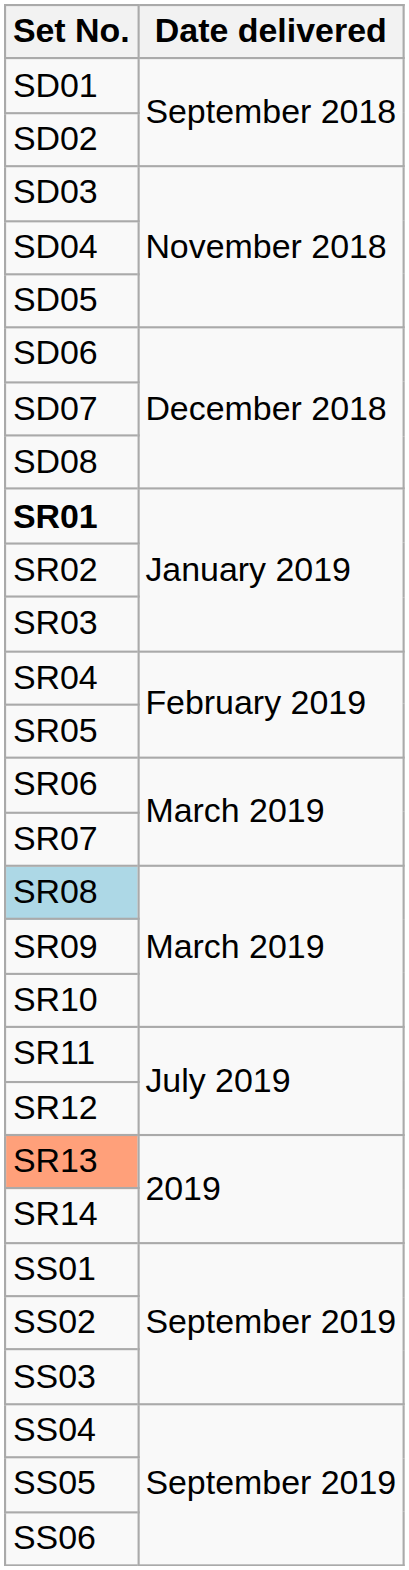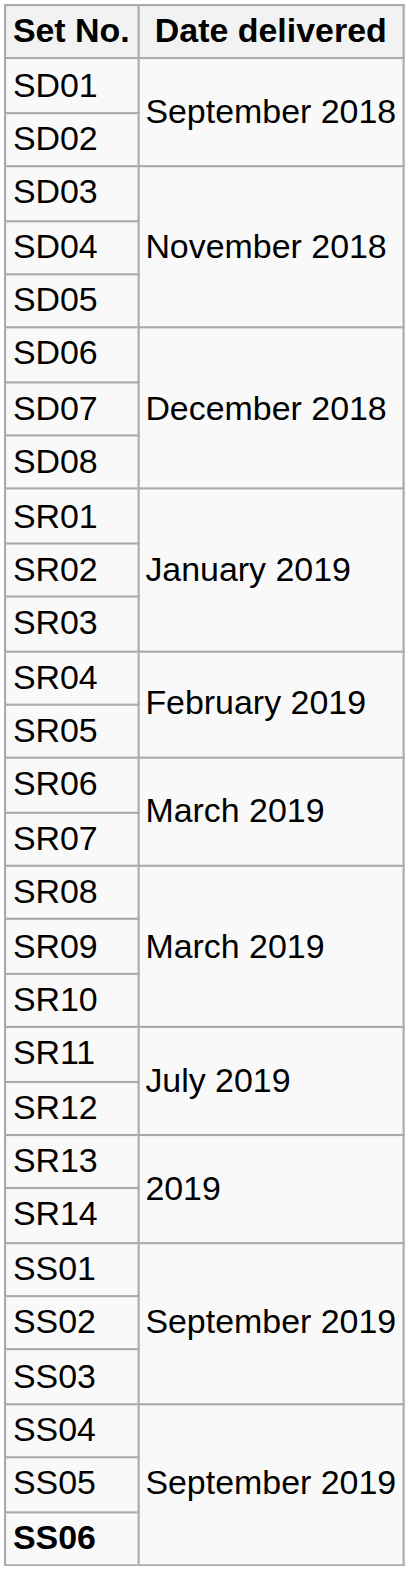(55, 515) bold -> (55, 515) normal
(55, 892) lightblue background -> (55, 892) no background
(55, 1161) lightsalmon background -> (55, 1161) no background
(54, 1537) normal -> (54, 1537) bold
